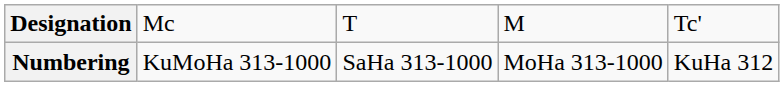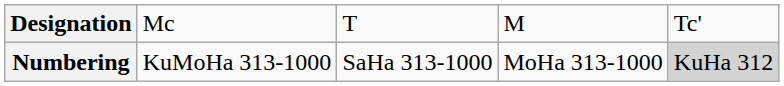(724, 61) no background -> (724, 61) lightgrey background
